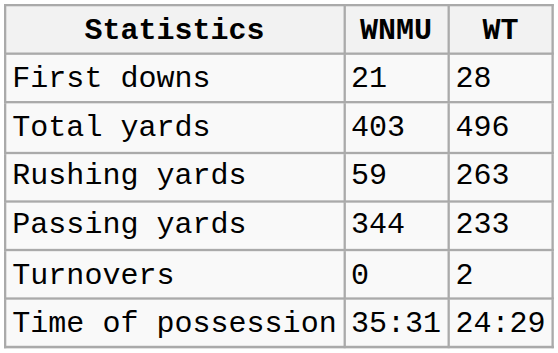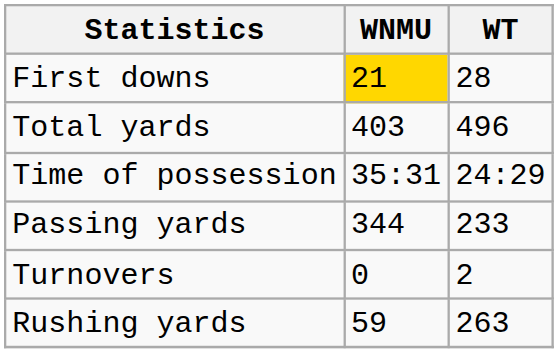(369, 79) no background -> (369, 79) gold background
rows swapped: (129, 176) <-> (175, 323)
